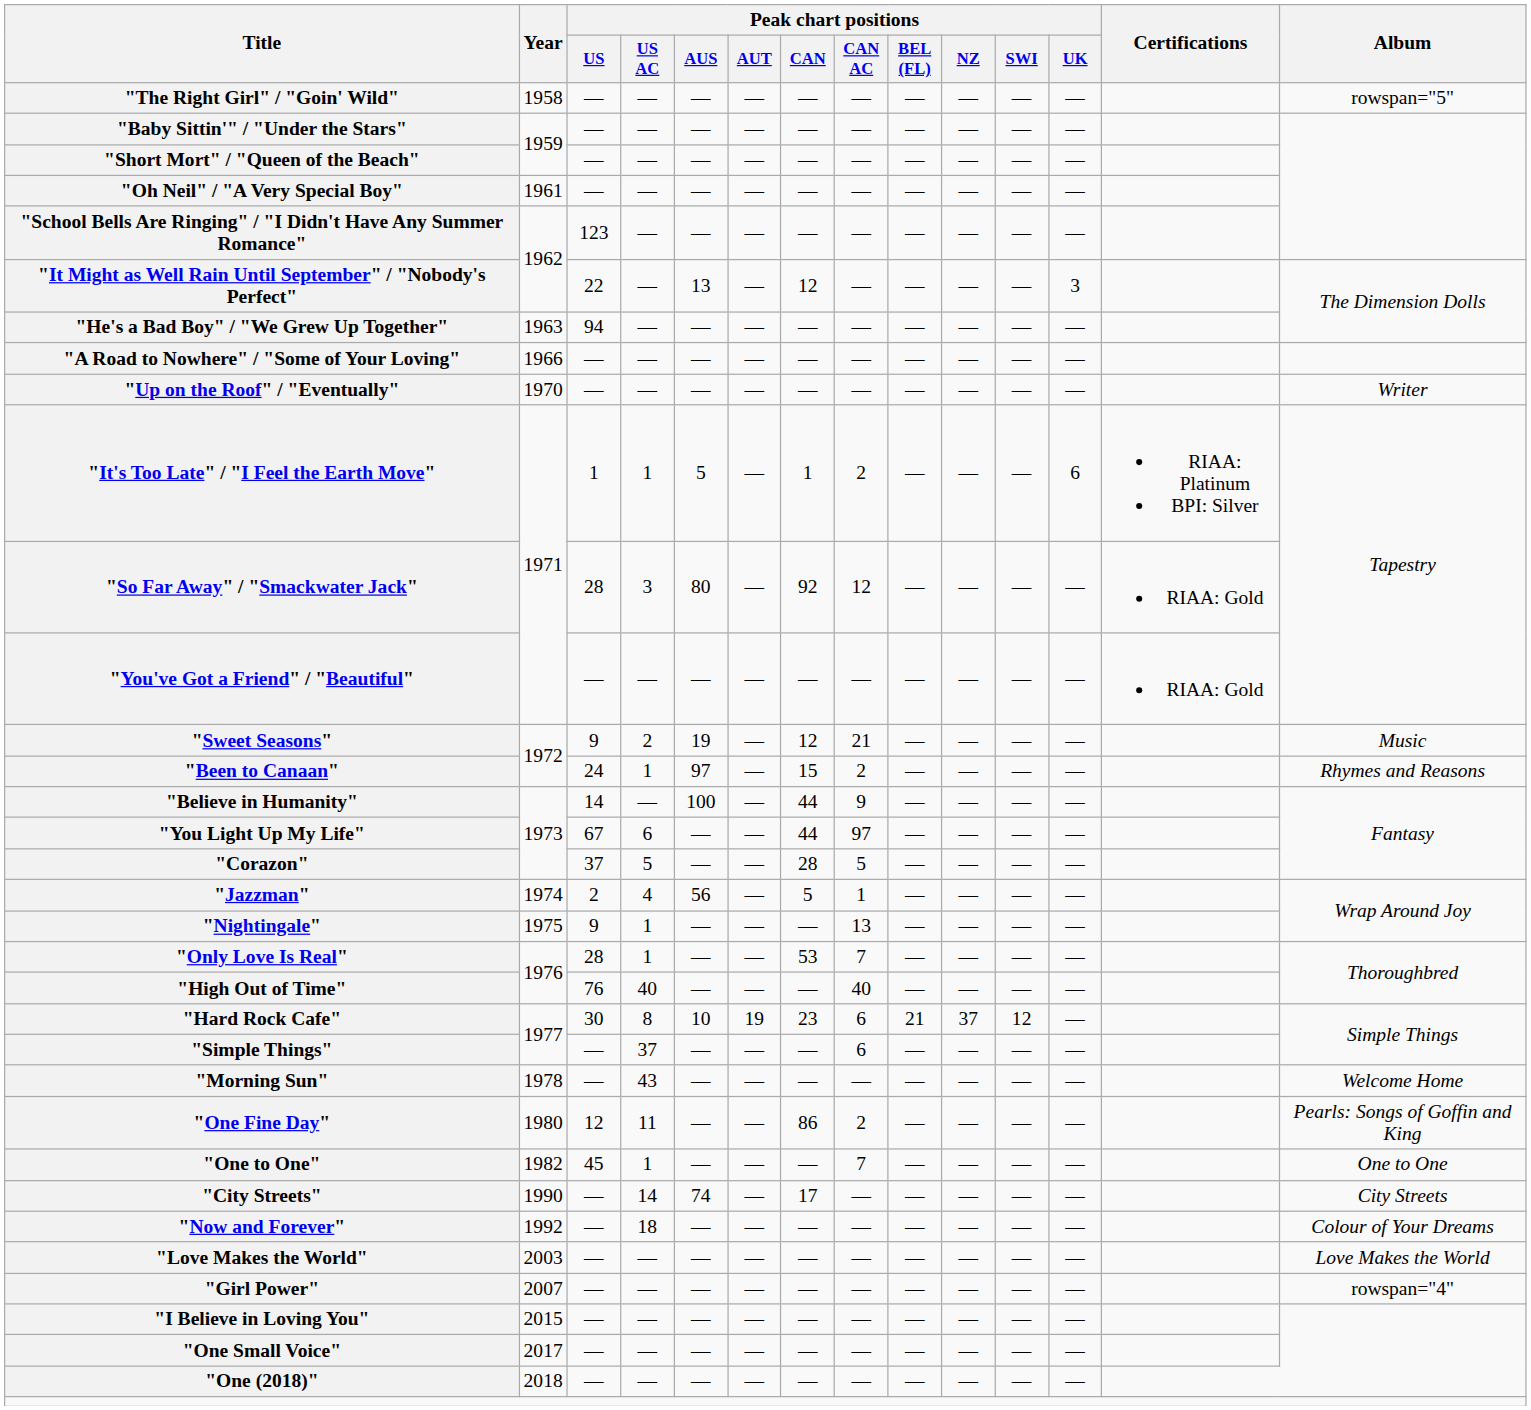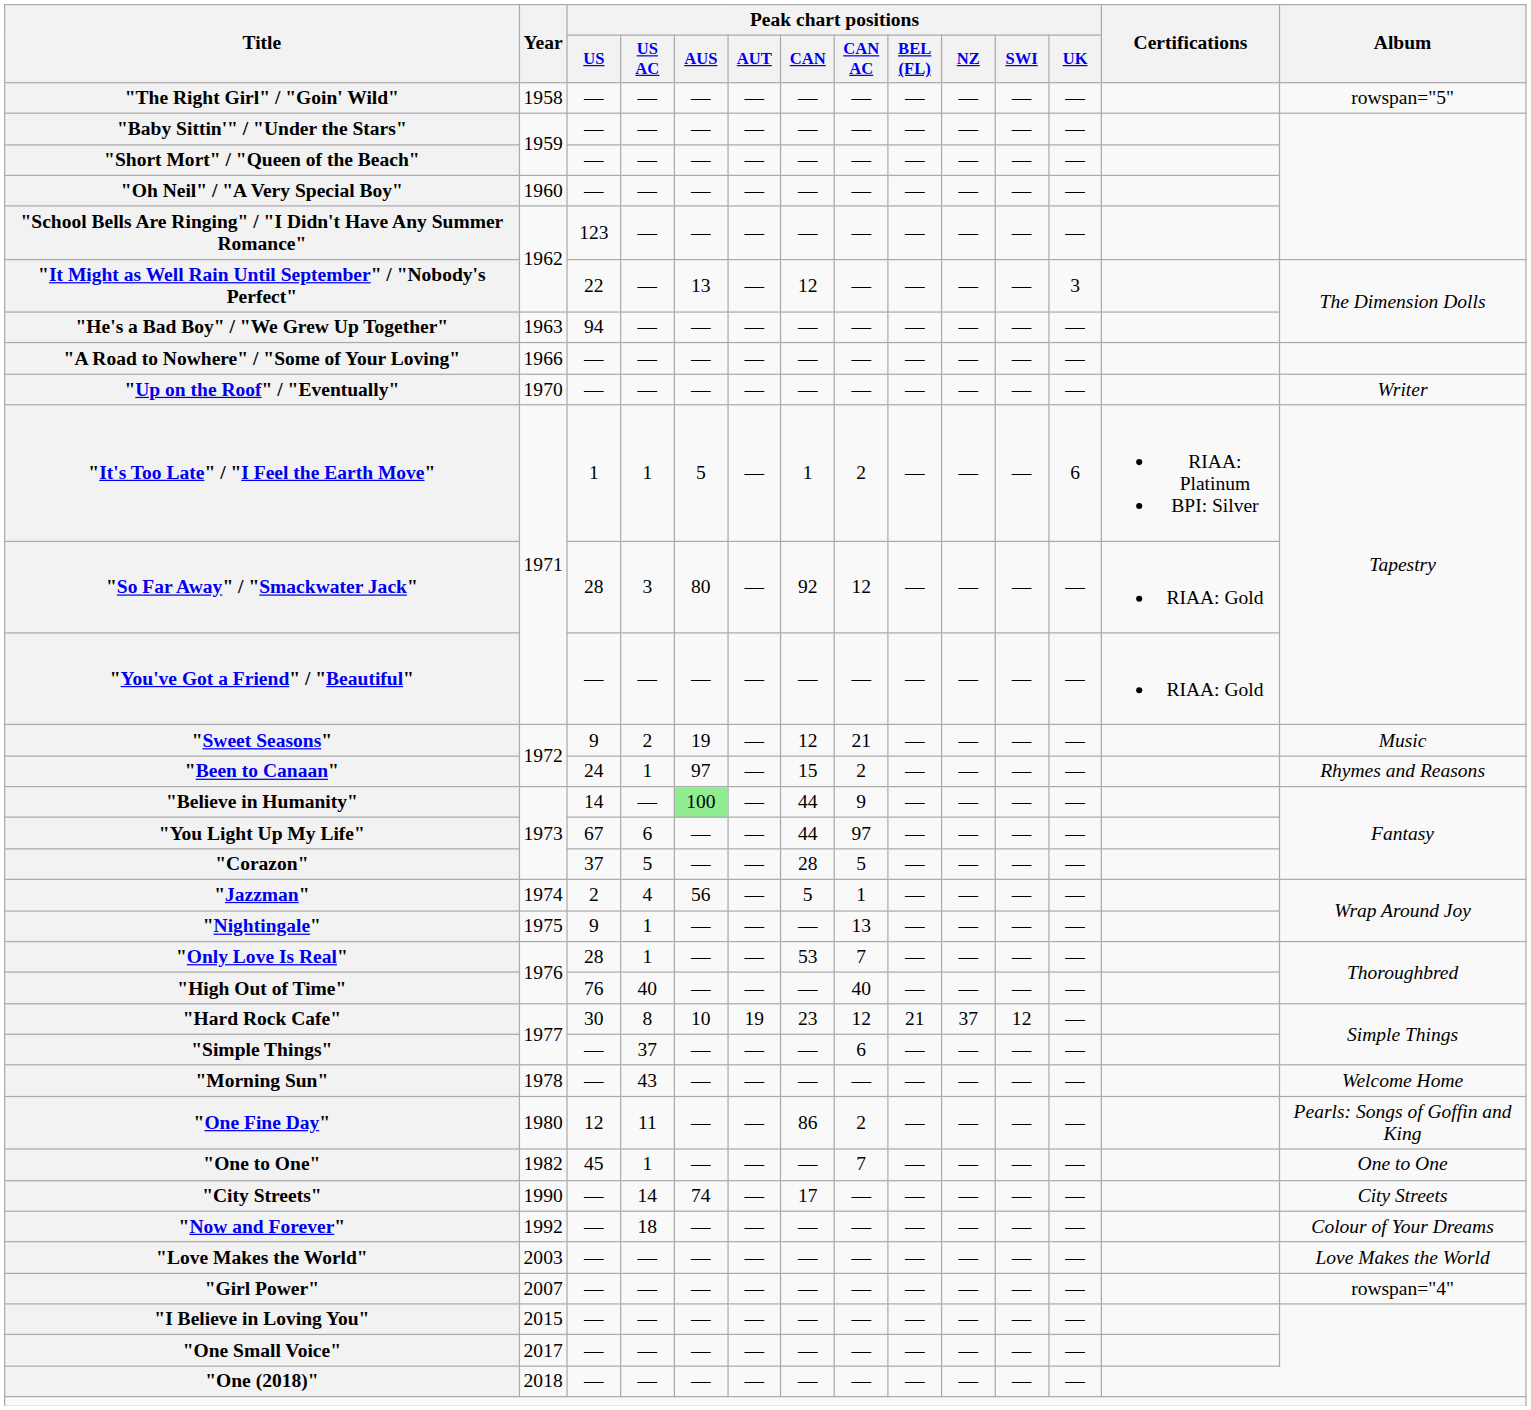(543, 190) 1961 -> (543, 190) 1960
(701, 802) no background -> (701, 802) lightgreen background
(861, 1018) 6 -> (861, 1018) 12
